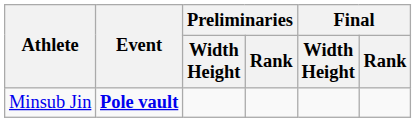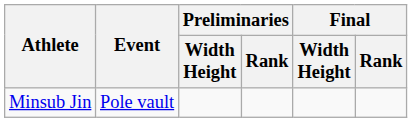(139, 102) bold -> (137, 102) normal
